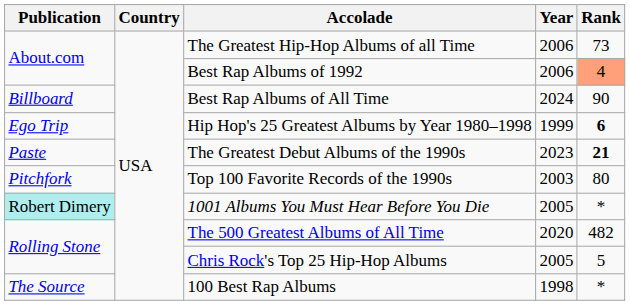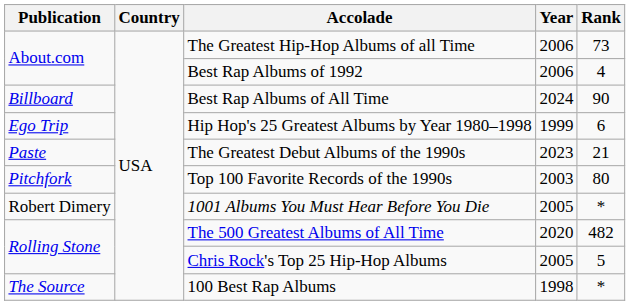(601, 71) lightsalmon background -> (601, 71) no background
(601, 125) bold -> (601, 125) normal
(601, 152) bold -> (601, 152) normal
(60, 206) paleturquoise background -> (60, 206) no background
